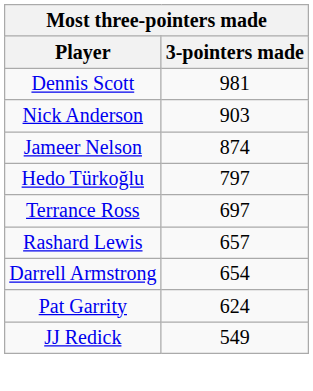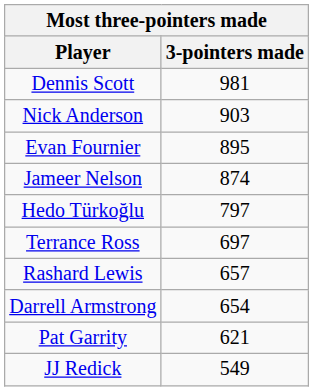+ row: (83, 147)
(235, 305) 624 -> (235, 337) 621
